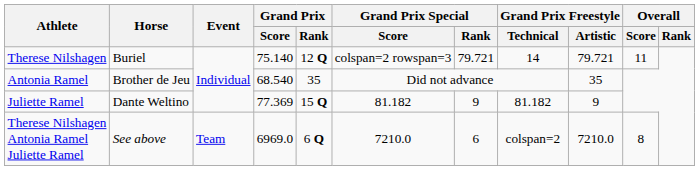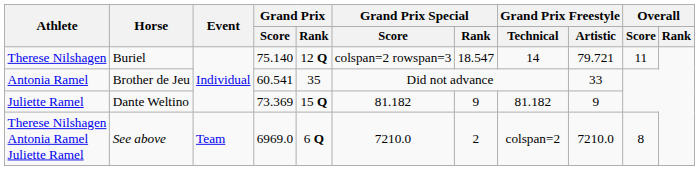(476, 58) 79.721 -> (476, 58) 18.547
(275, 80) 68.540 -> (275, 80) 60.541
(596, 80) 35 -> (596, 80) 33
(275, 102) 77.369 -> (275, 102) 73.369
(476, 139) 6 -> (476, 139) 2
